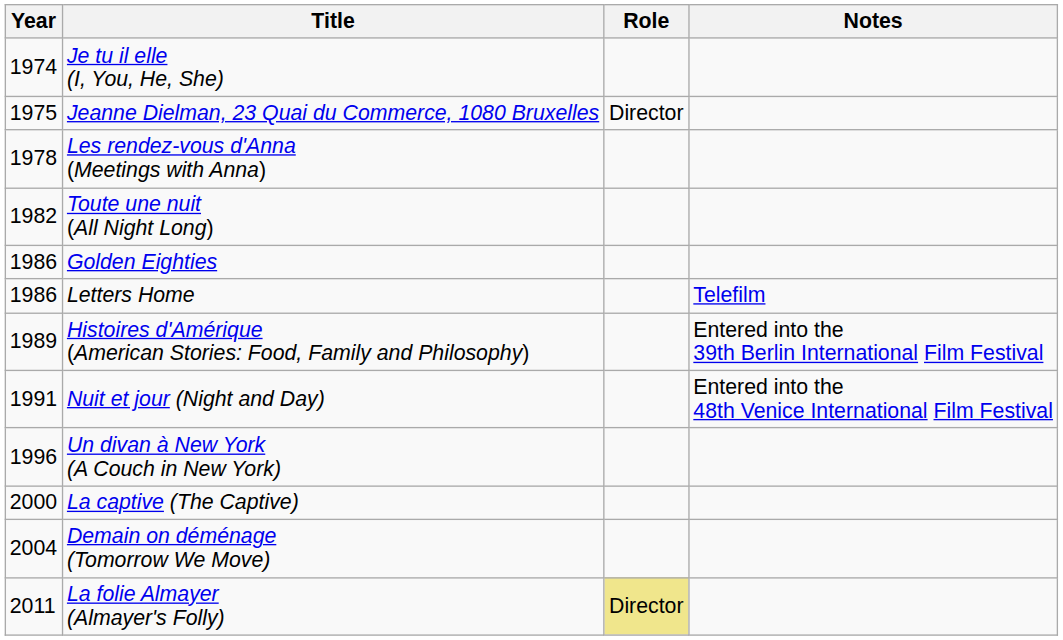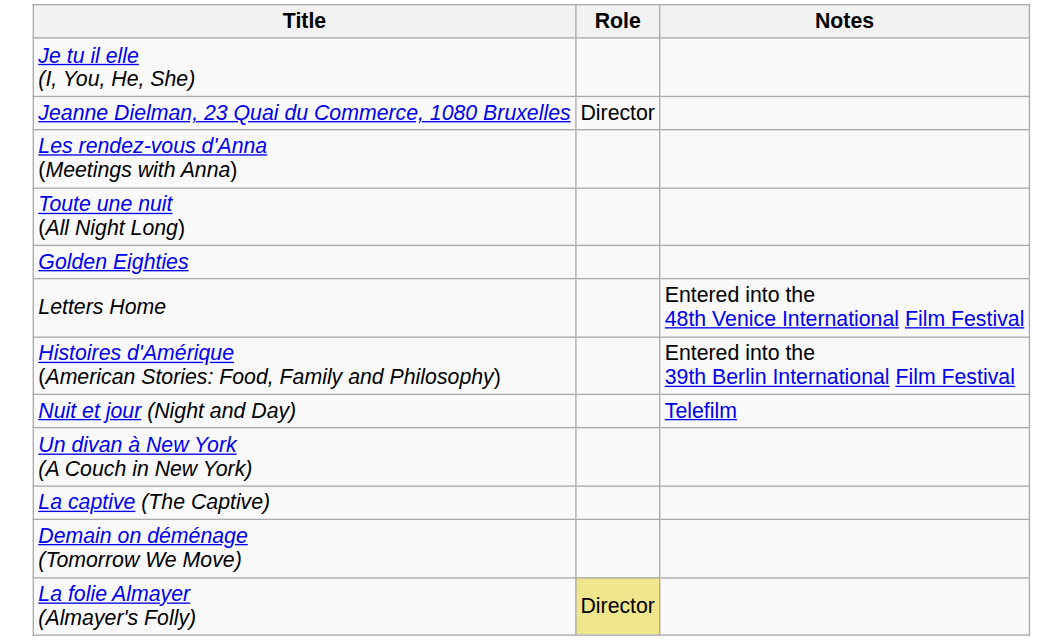- column: (33, 21)
(729, 295) Telefilm -> (845, 307) Entered into the 48th Venice International Film Festival
(873, 399) Entered into the 48th Venice International Film Festival -> (701, 411) Telefilm
